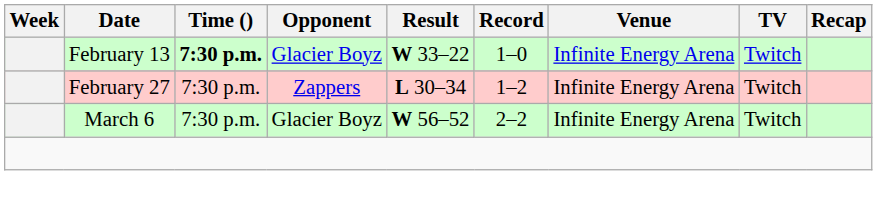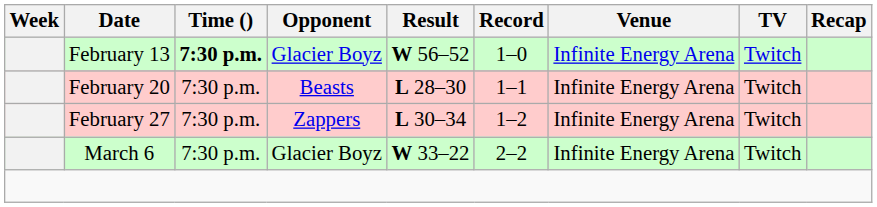(431, 53) W 33–22 -> (431, 53) W 56–52
+ row: (119, 86)
(431, 119) W 56–52 -> (431, 152) W 33–22
